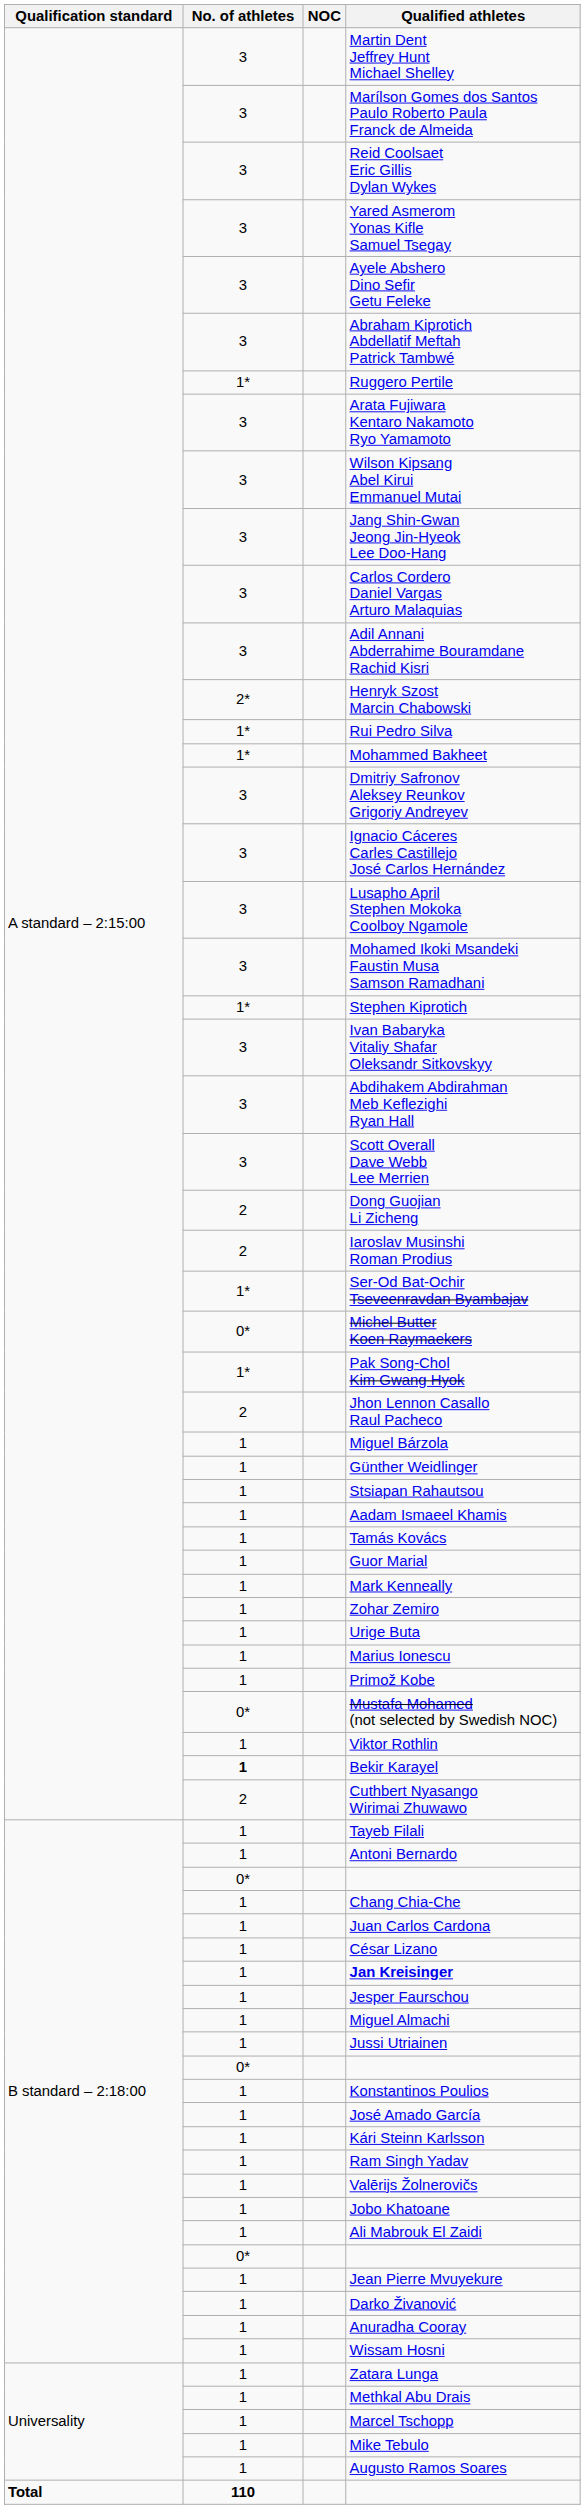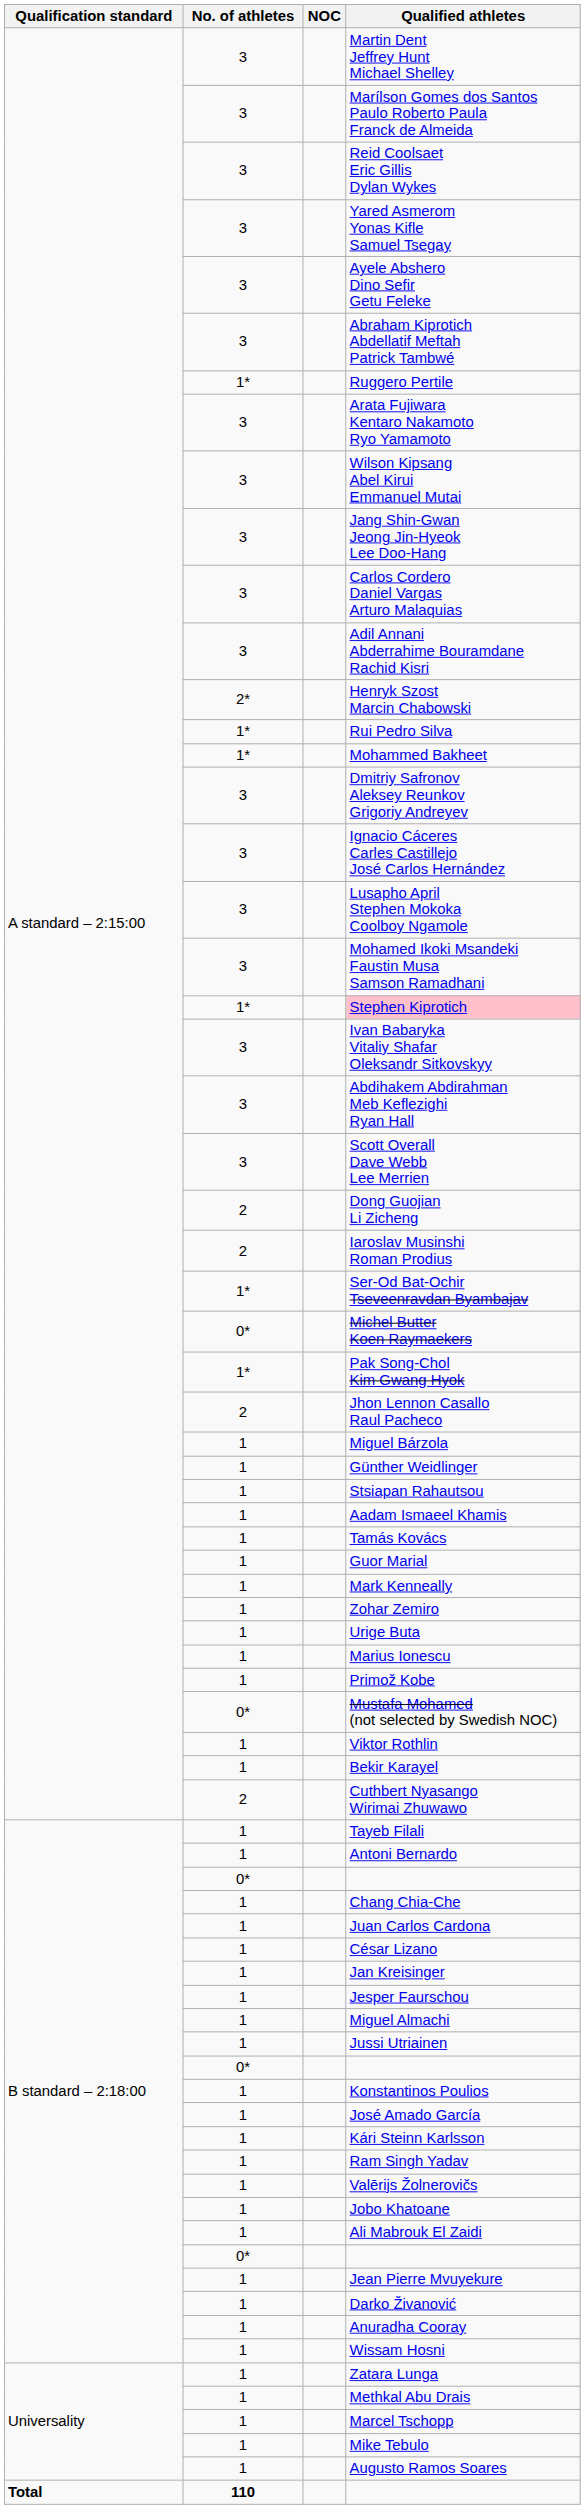(408, 1007) no background -> (408, 1007) pink background
(243, 1767) bold -> (243, 1767) normal
(401, 1973) bold -> (397, 1973) normal
